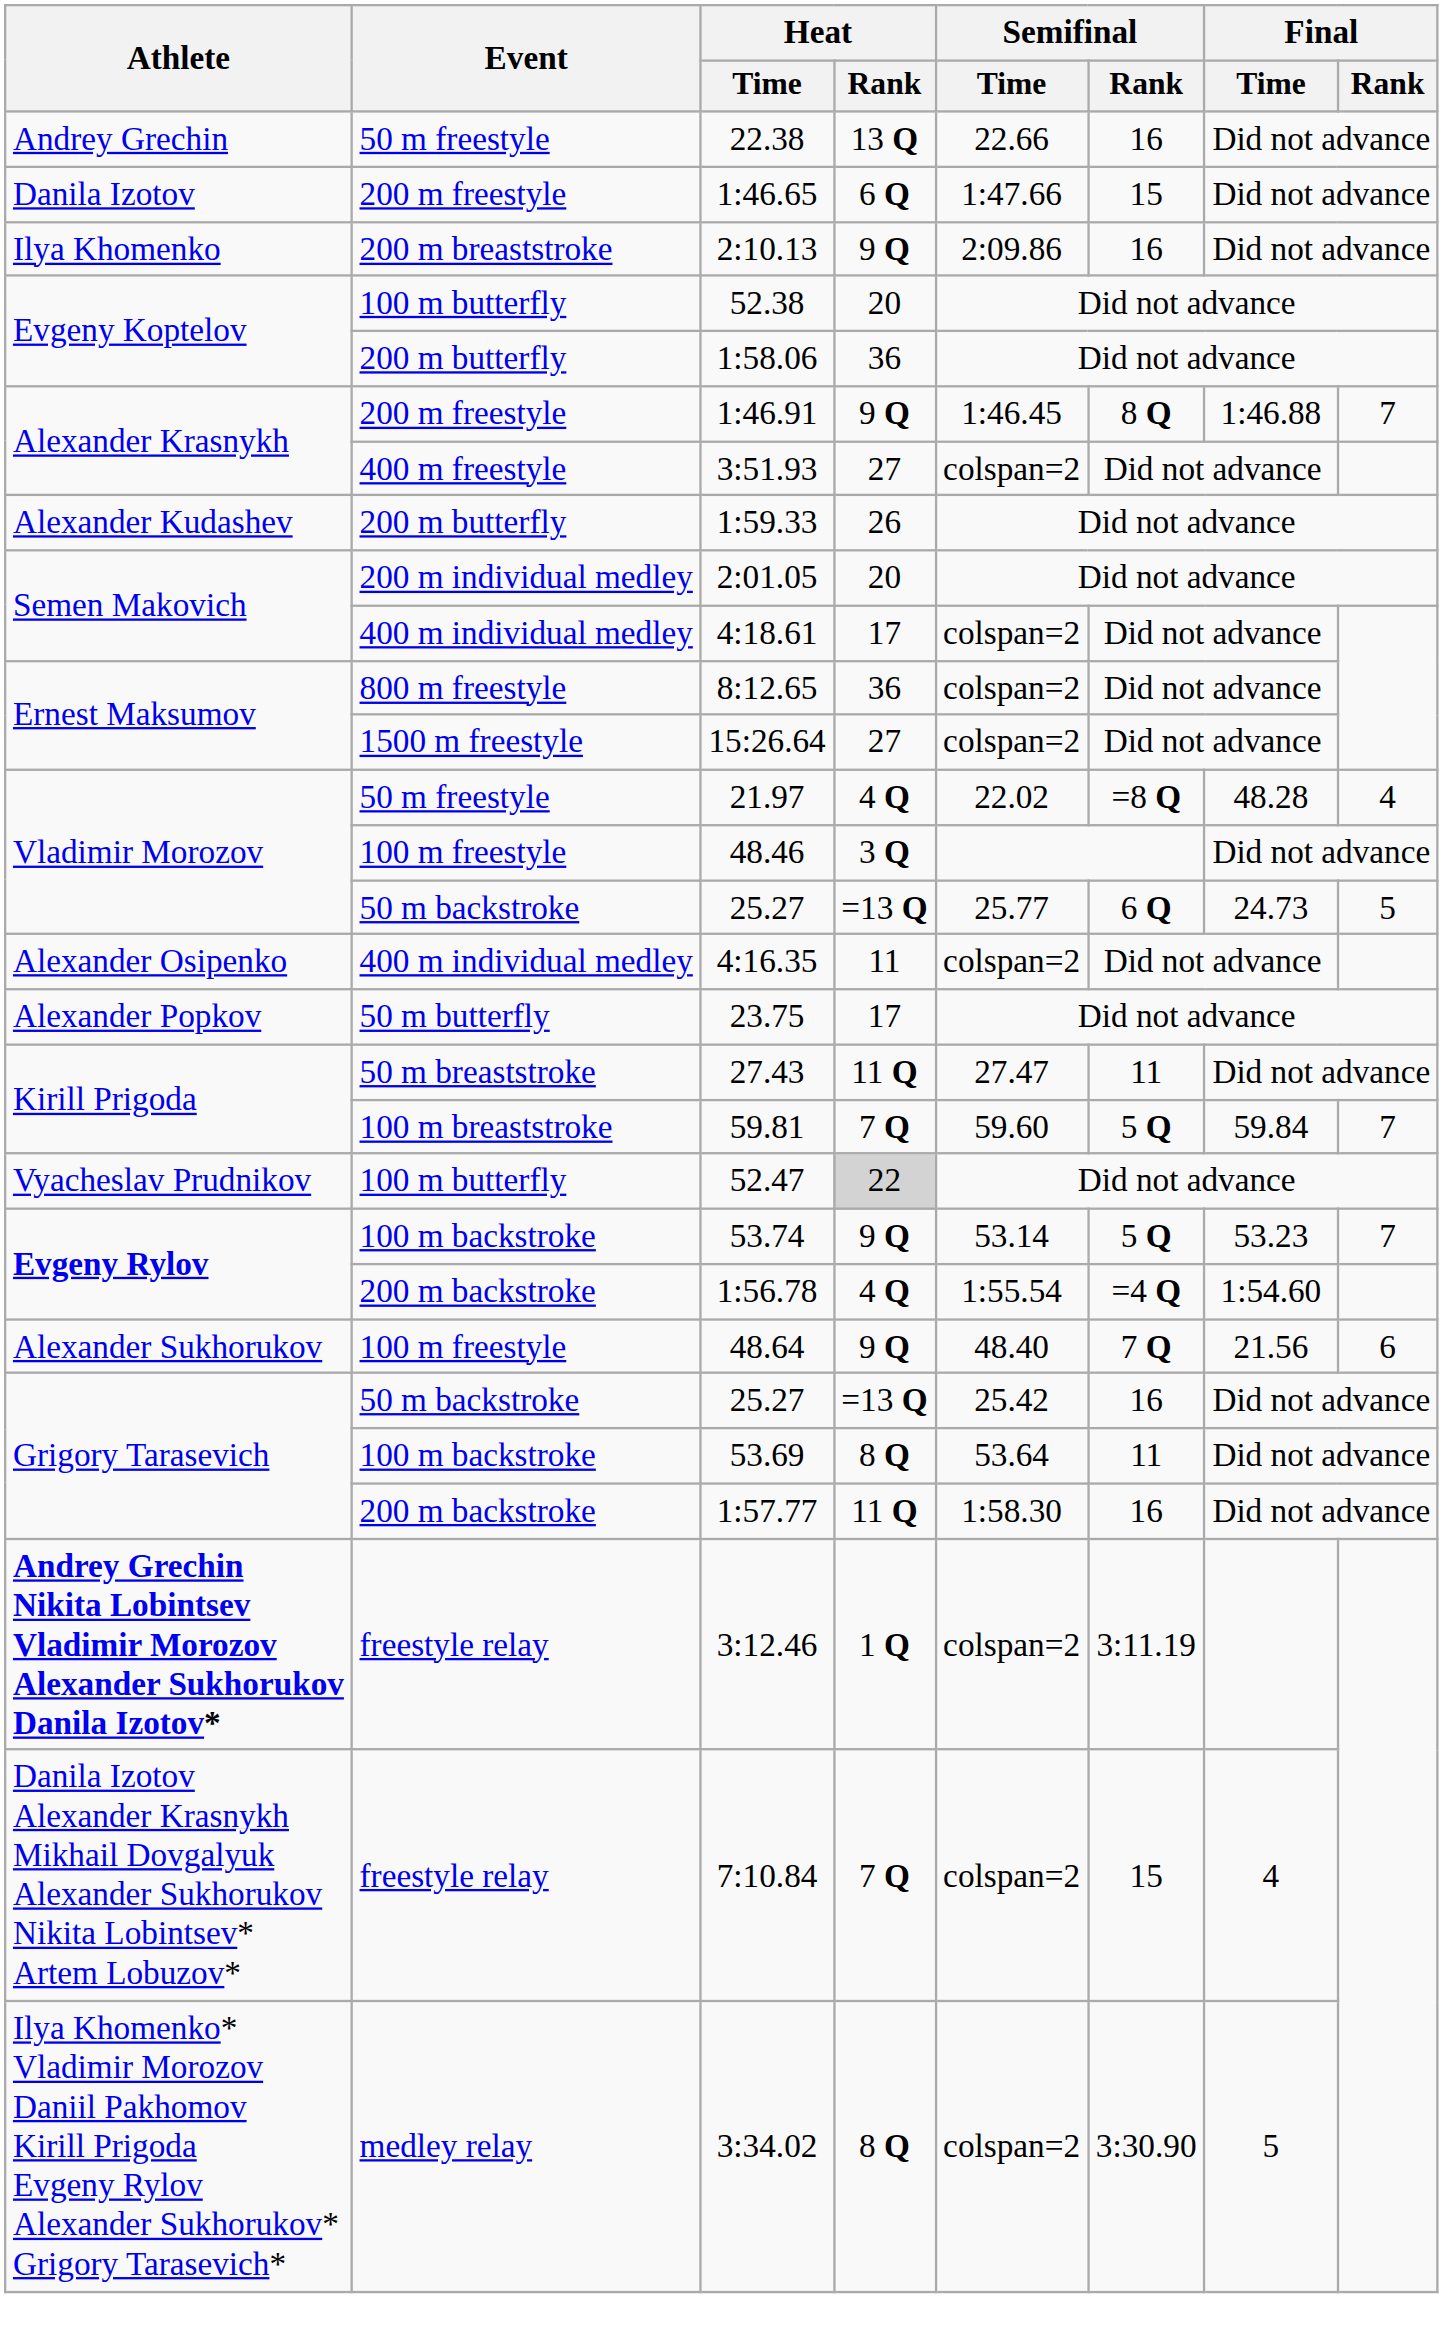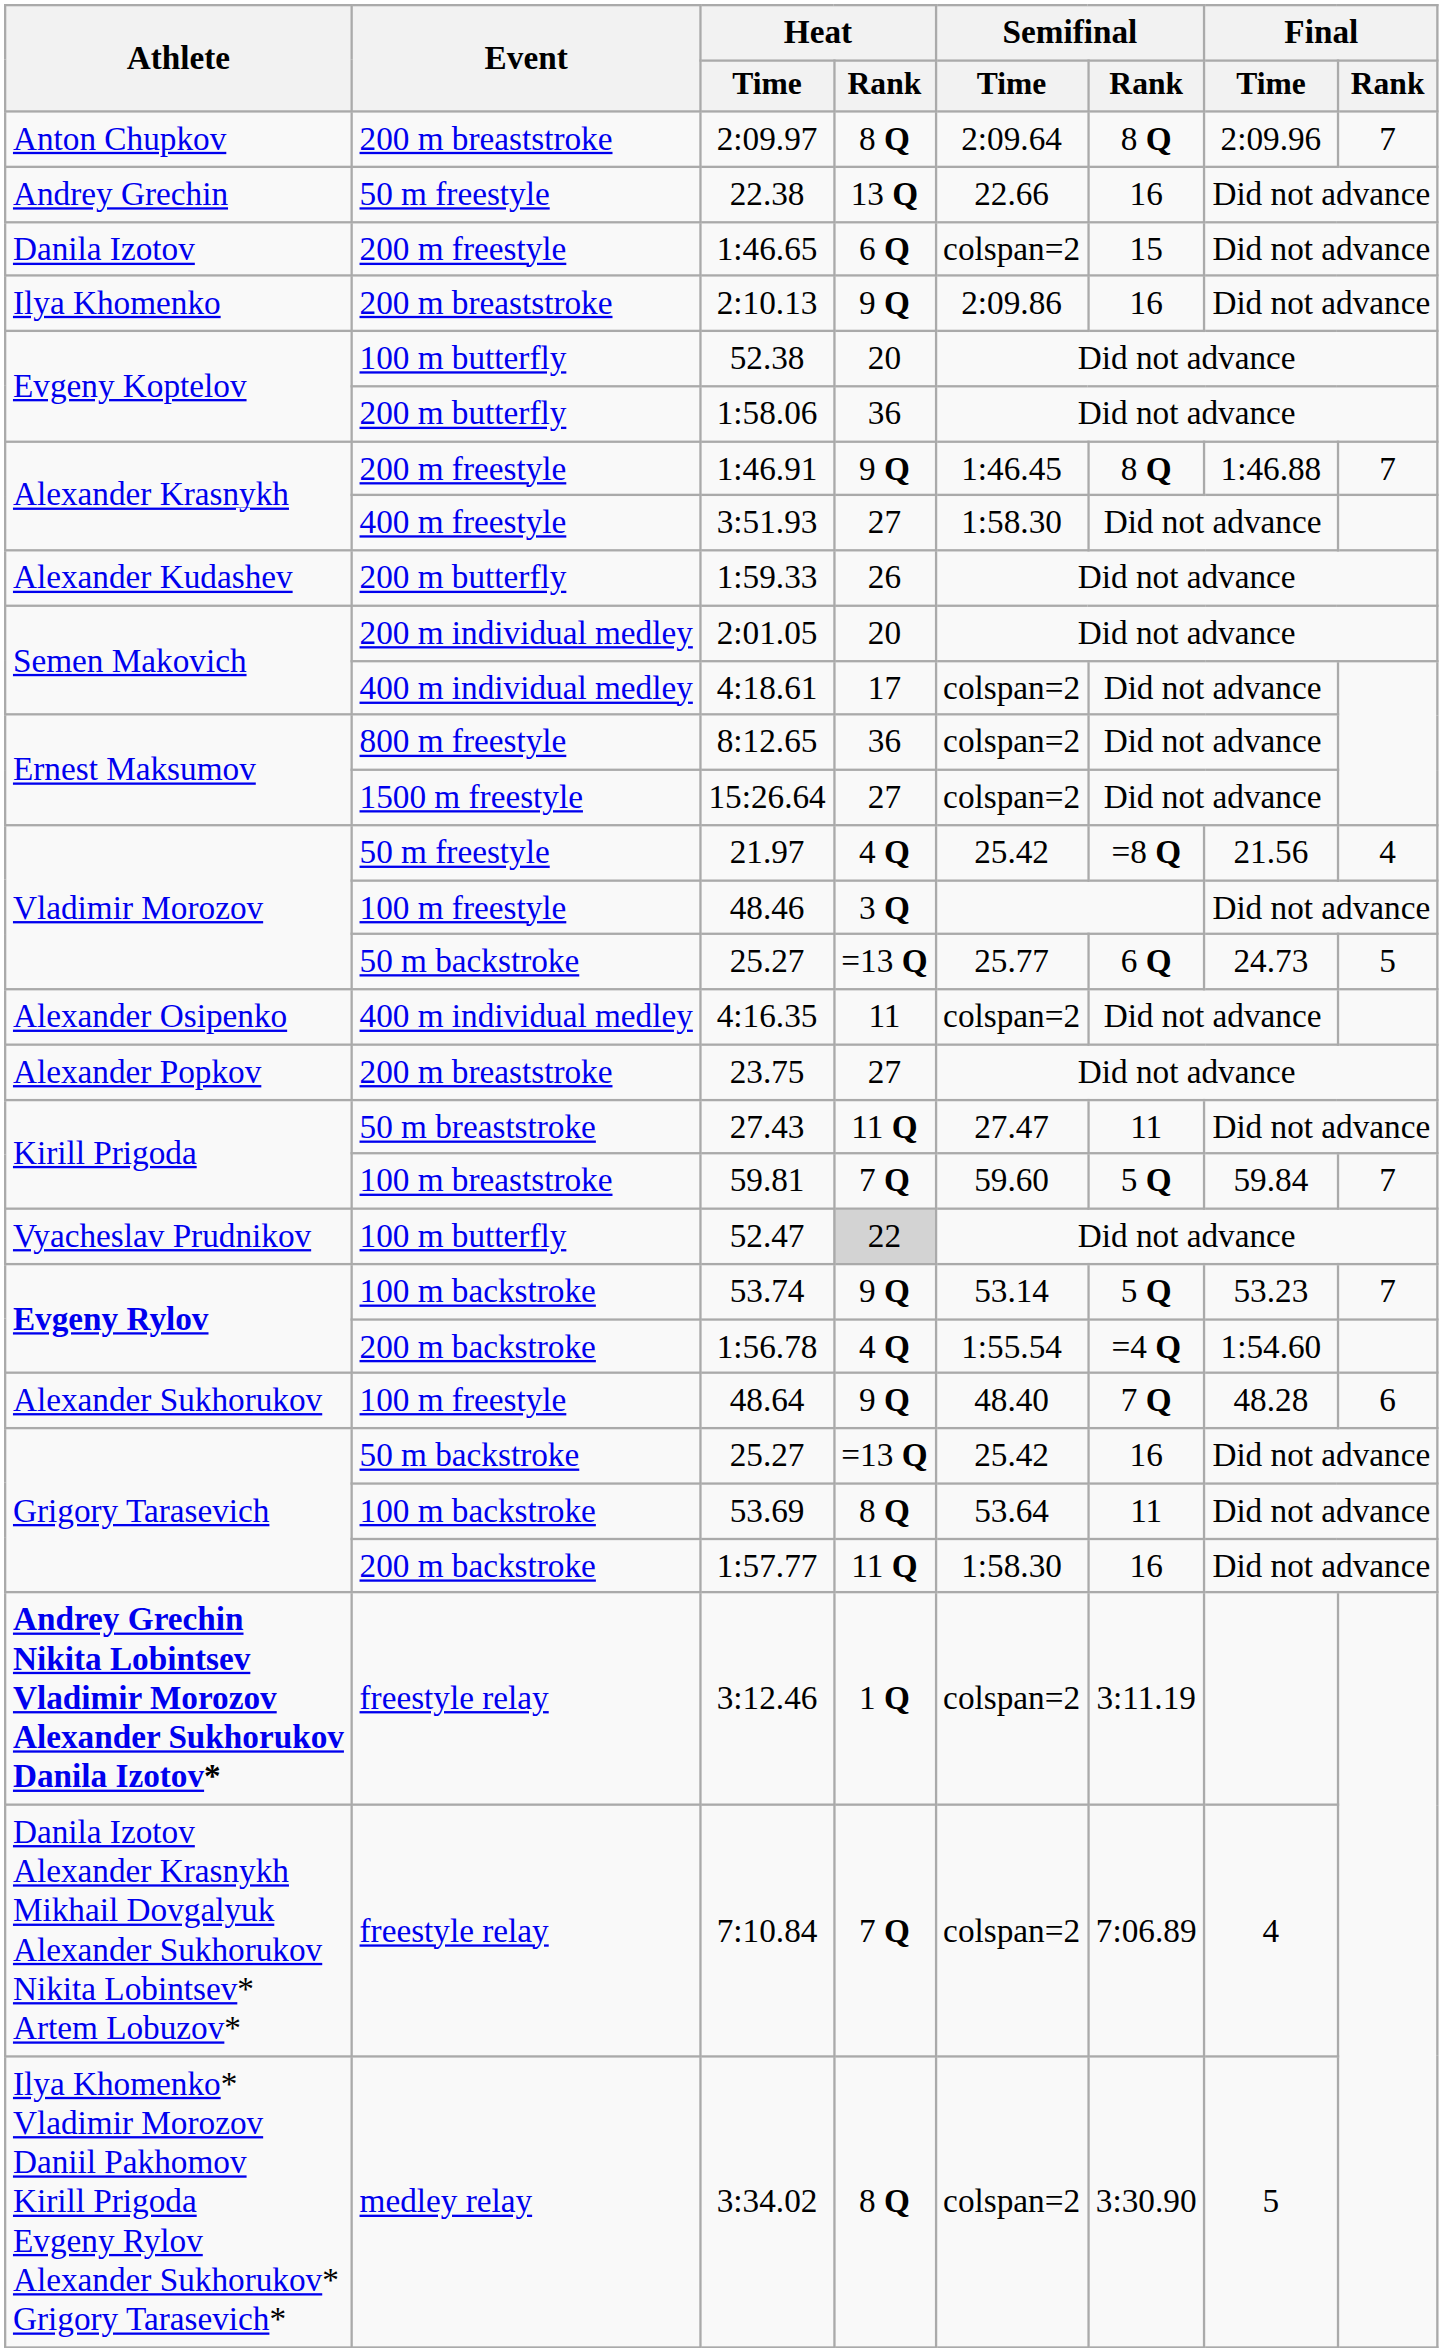+ row: (120, 139)
(1012, 193) 1:47.66 -> (1012, 248) colspan=2
(1012, 468) colspan=2 -> (1012, 523) 1:58.30
(1012, 797) 22.02 -> (1012, 852) 25.42
(1271, 797) 48.28 -> (1271, 852) 21.56
(455, 1016) 50 m butterfly -> (486, 1071) 200 m breaststroke
(884, 1016) 17 -> (884, 1071) 27
(1271, 1346) 21.56 -> (1271, 1400) 48.28
(1146, 1875) 15 -> (1146, 1930) 7:06.89
